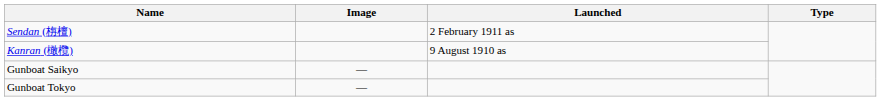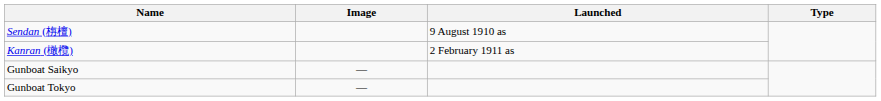(472, 31) 2 February 1911 as -> (468, 31) 9 August 1910 as
(468, 51) 9 August 1910 as -> (472, 51) 2 February 1911 as
